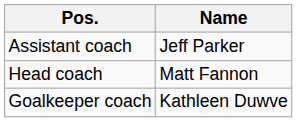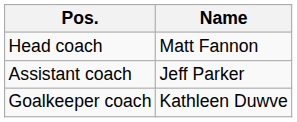rows swapped: (56, 74) <-> (70, 46)
